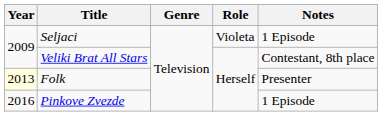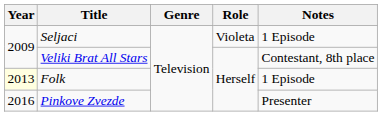(286, 79) Presenter -> (288, 79) 1 Episode
(288, 100) 1 Episode -> (286, 100) Presenter
